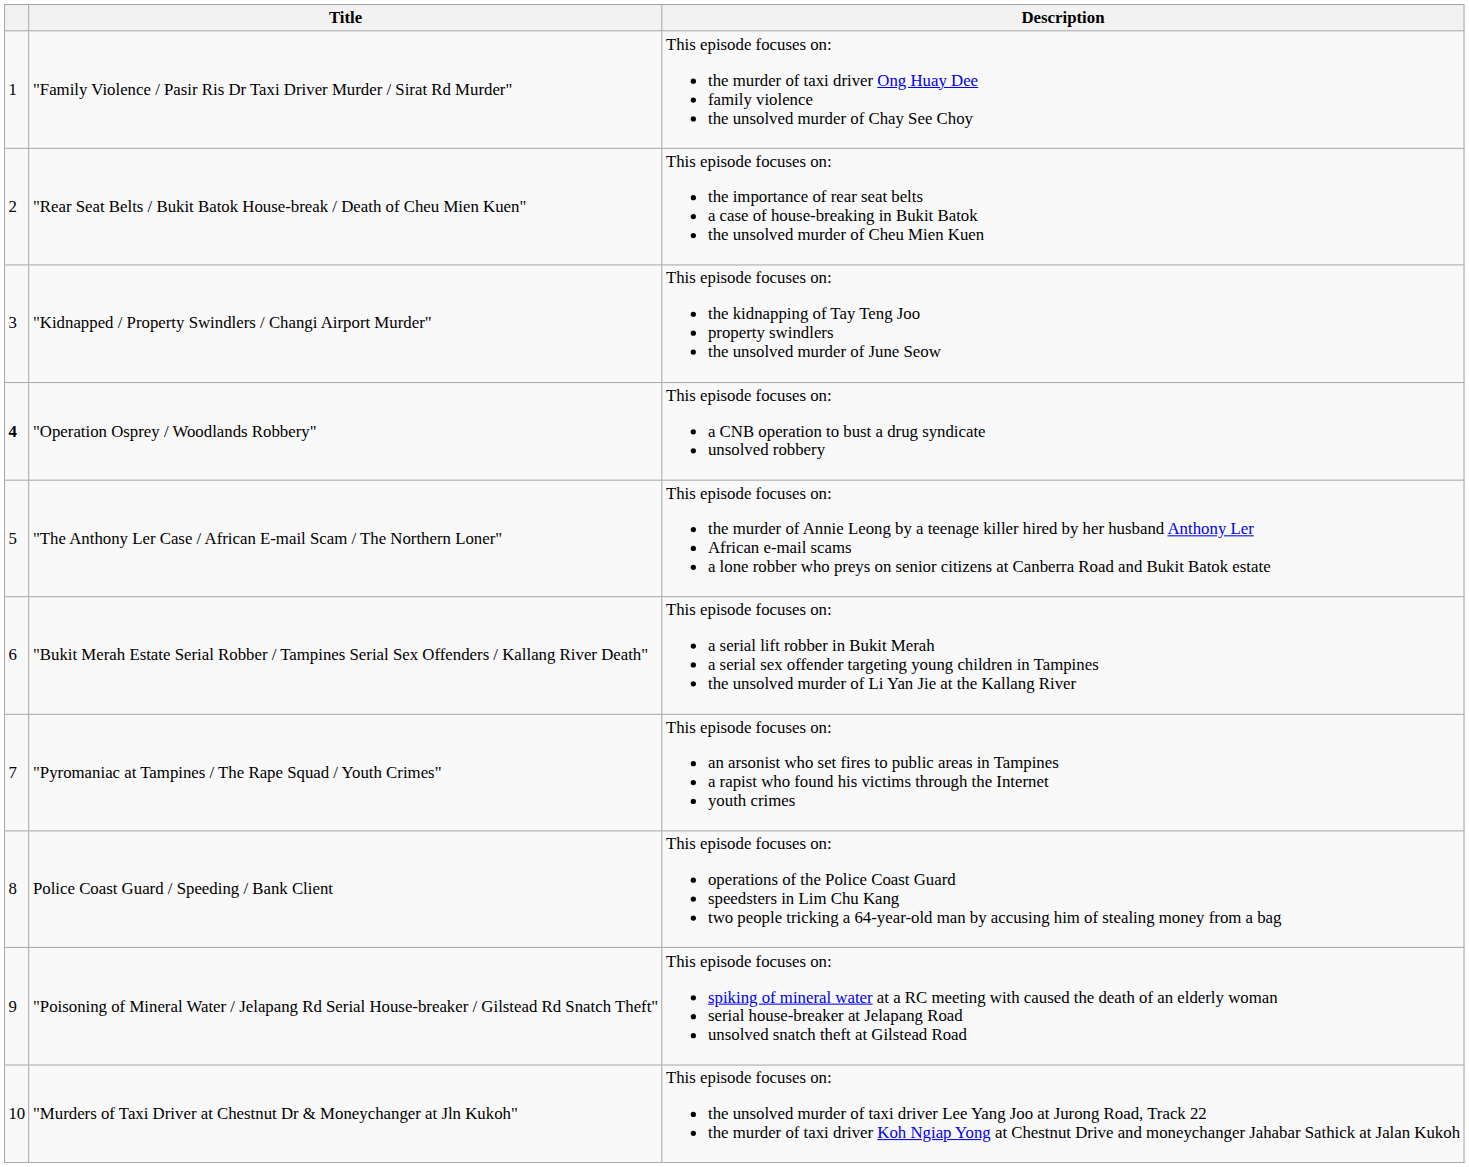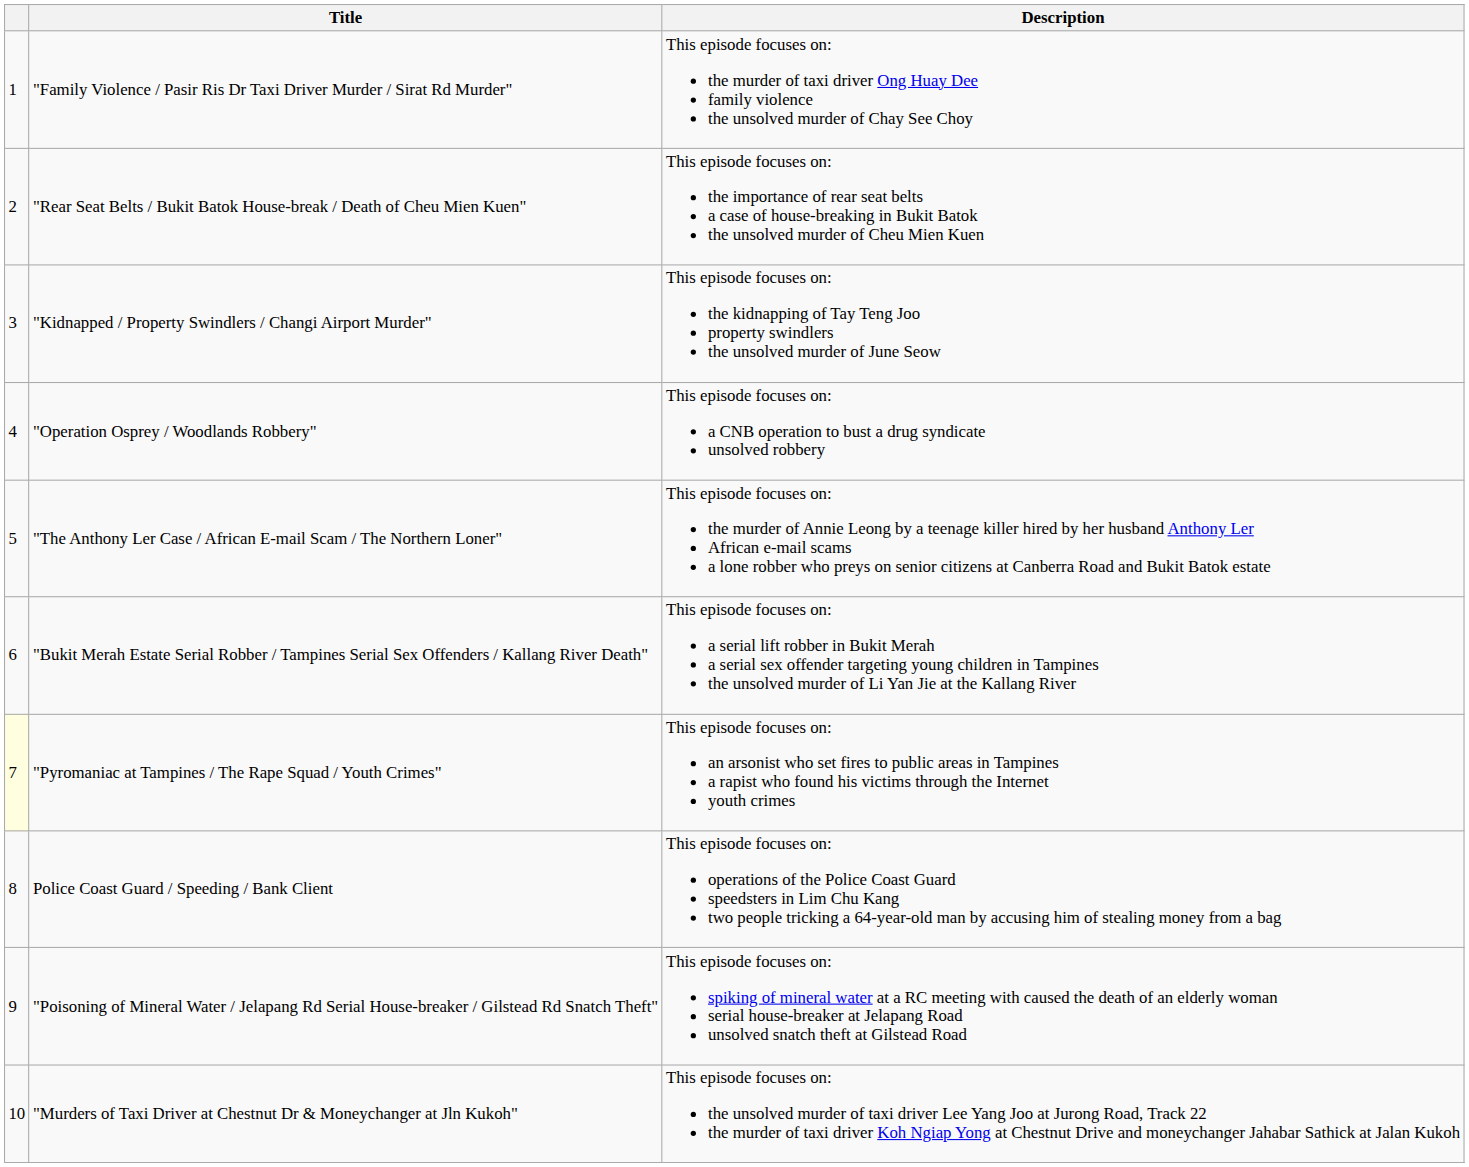(13, 430) bold -> (13, 430) normal
(13, 772) no background -> (13, 772) lightyellow background
